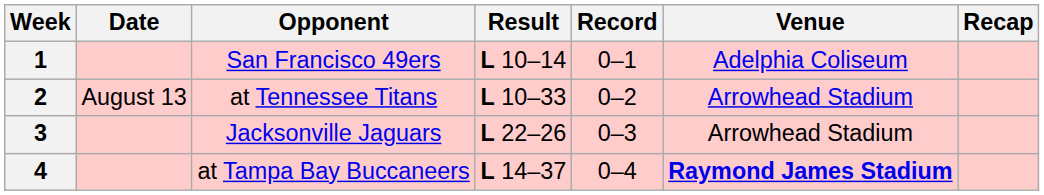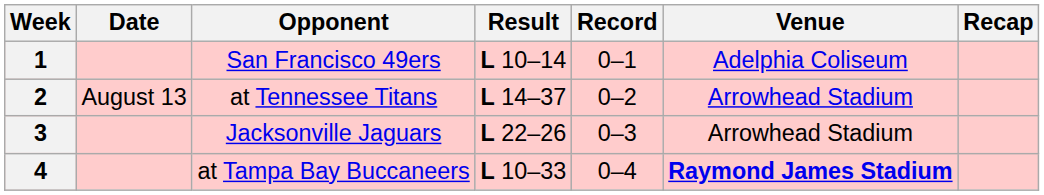(523, 97) L 10–33 -> (523, 97) L 14–37
(523, 171) L 14–37 -> (523, 171) L 10–33
